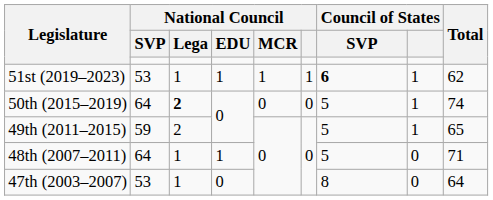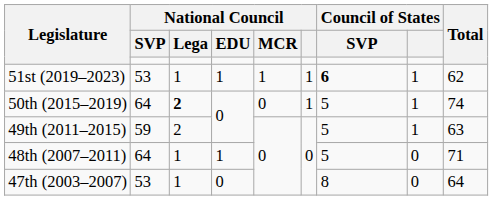(309, 103) 0 -> (309, 103) 1
(456, 129) 65 -> (456, 129) 63
